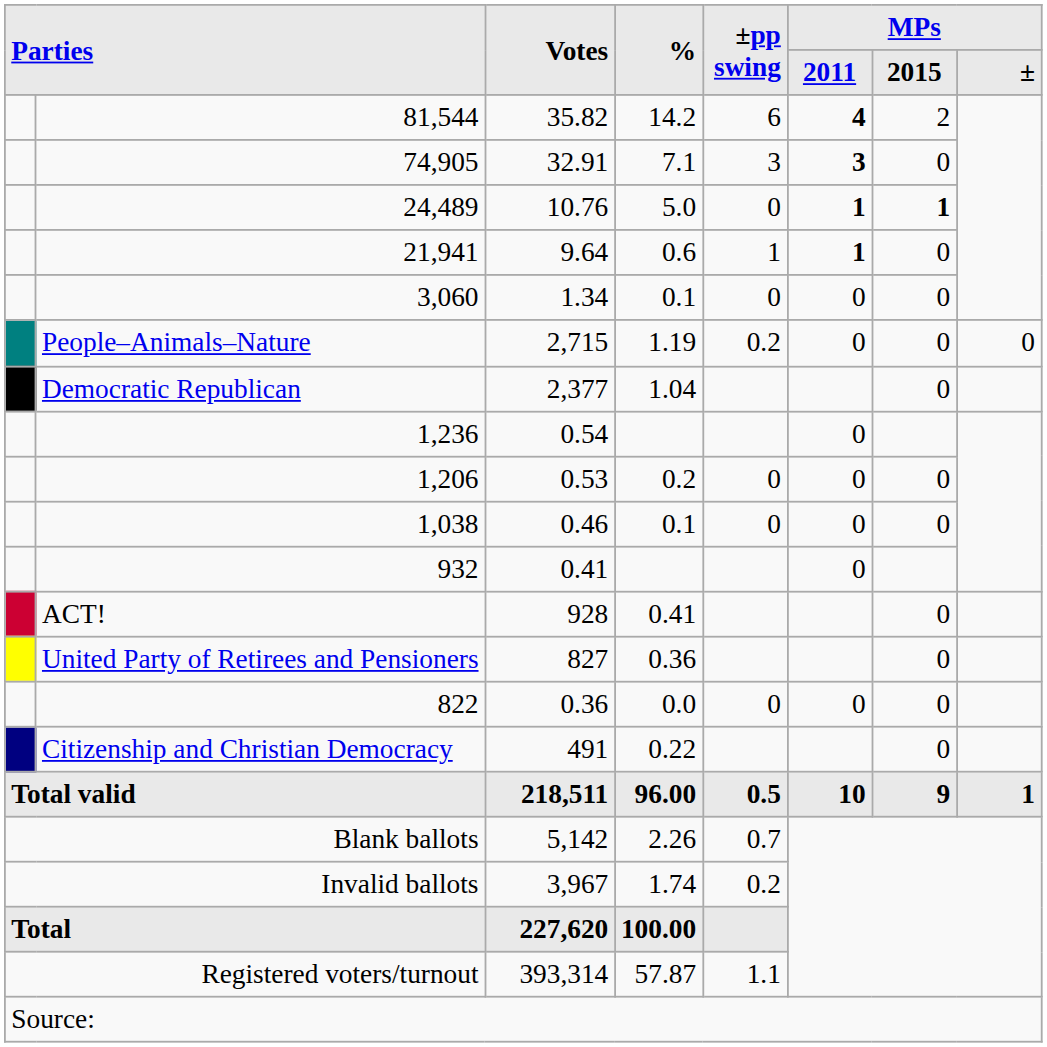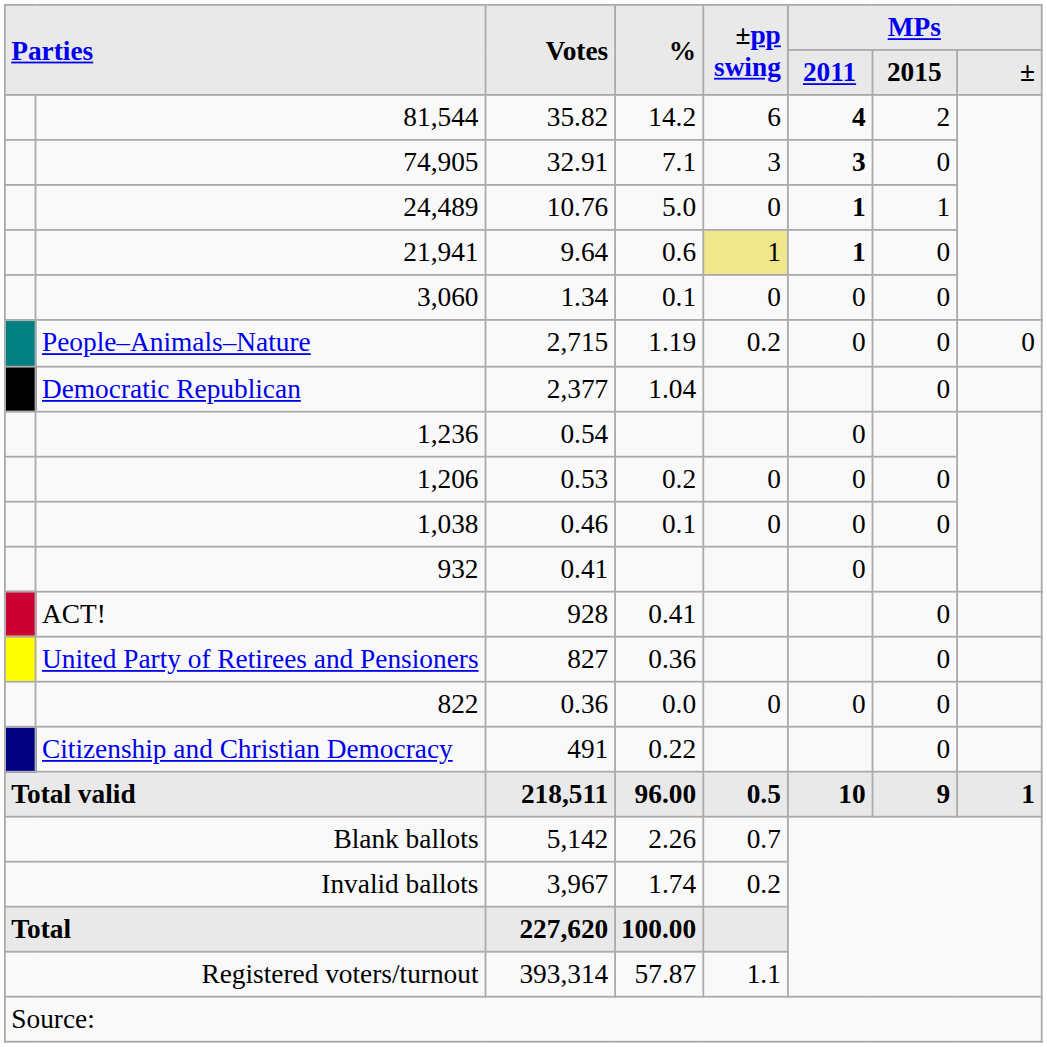(943, 207) bold -> (943, 207) normal
(774, 252) no background -> (774, 252) khaki background
